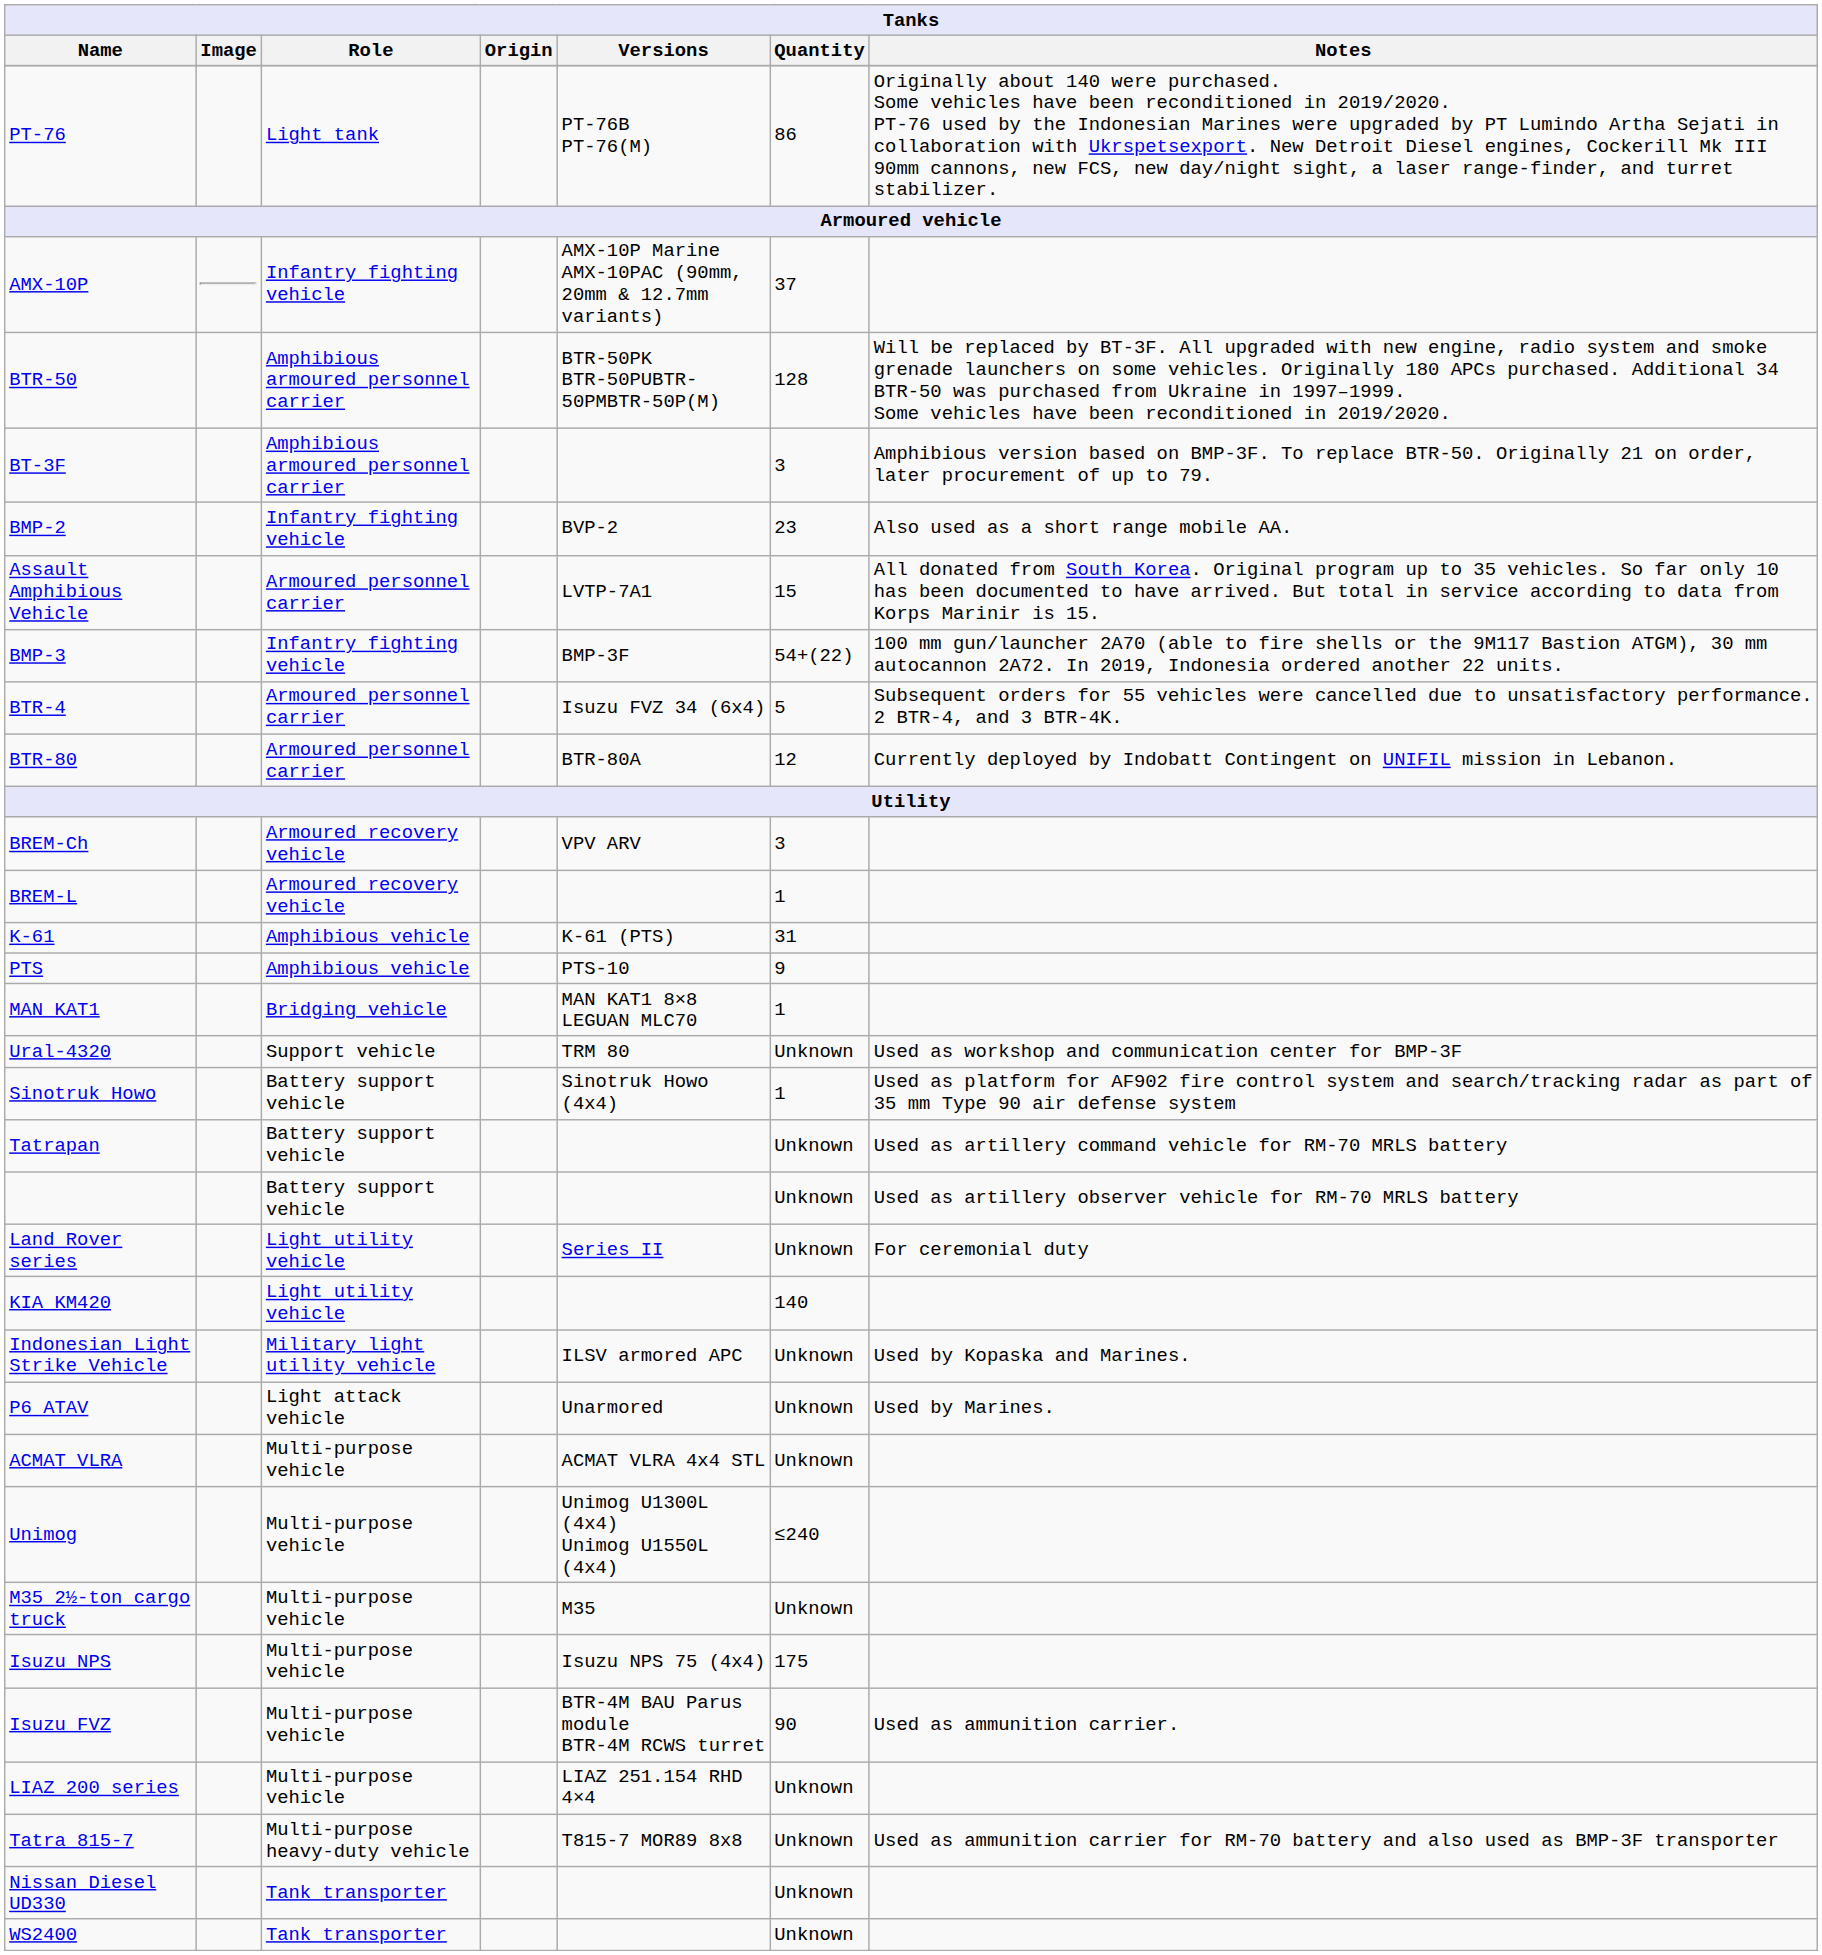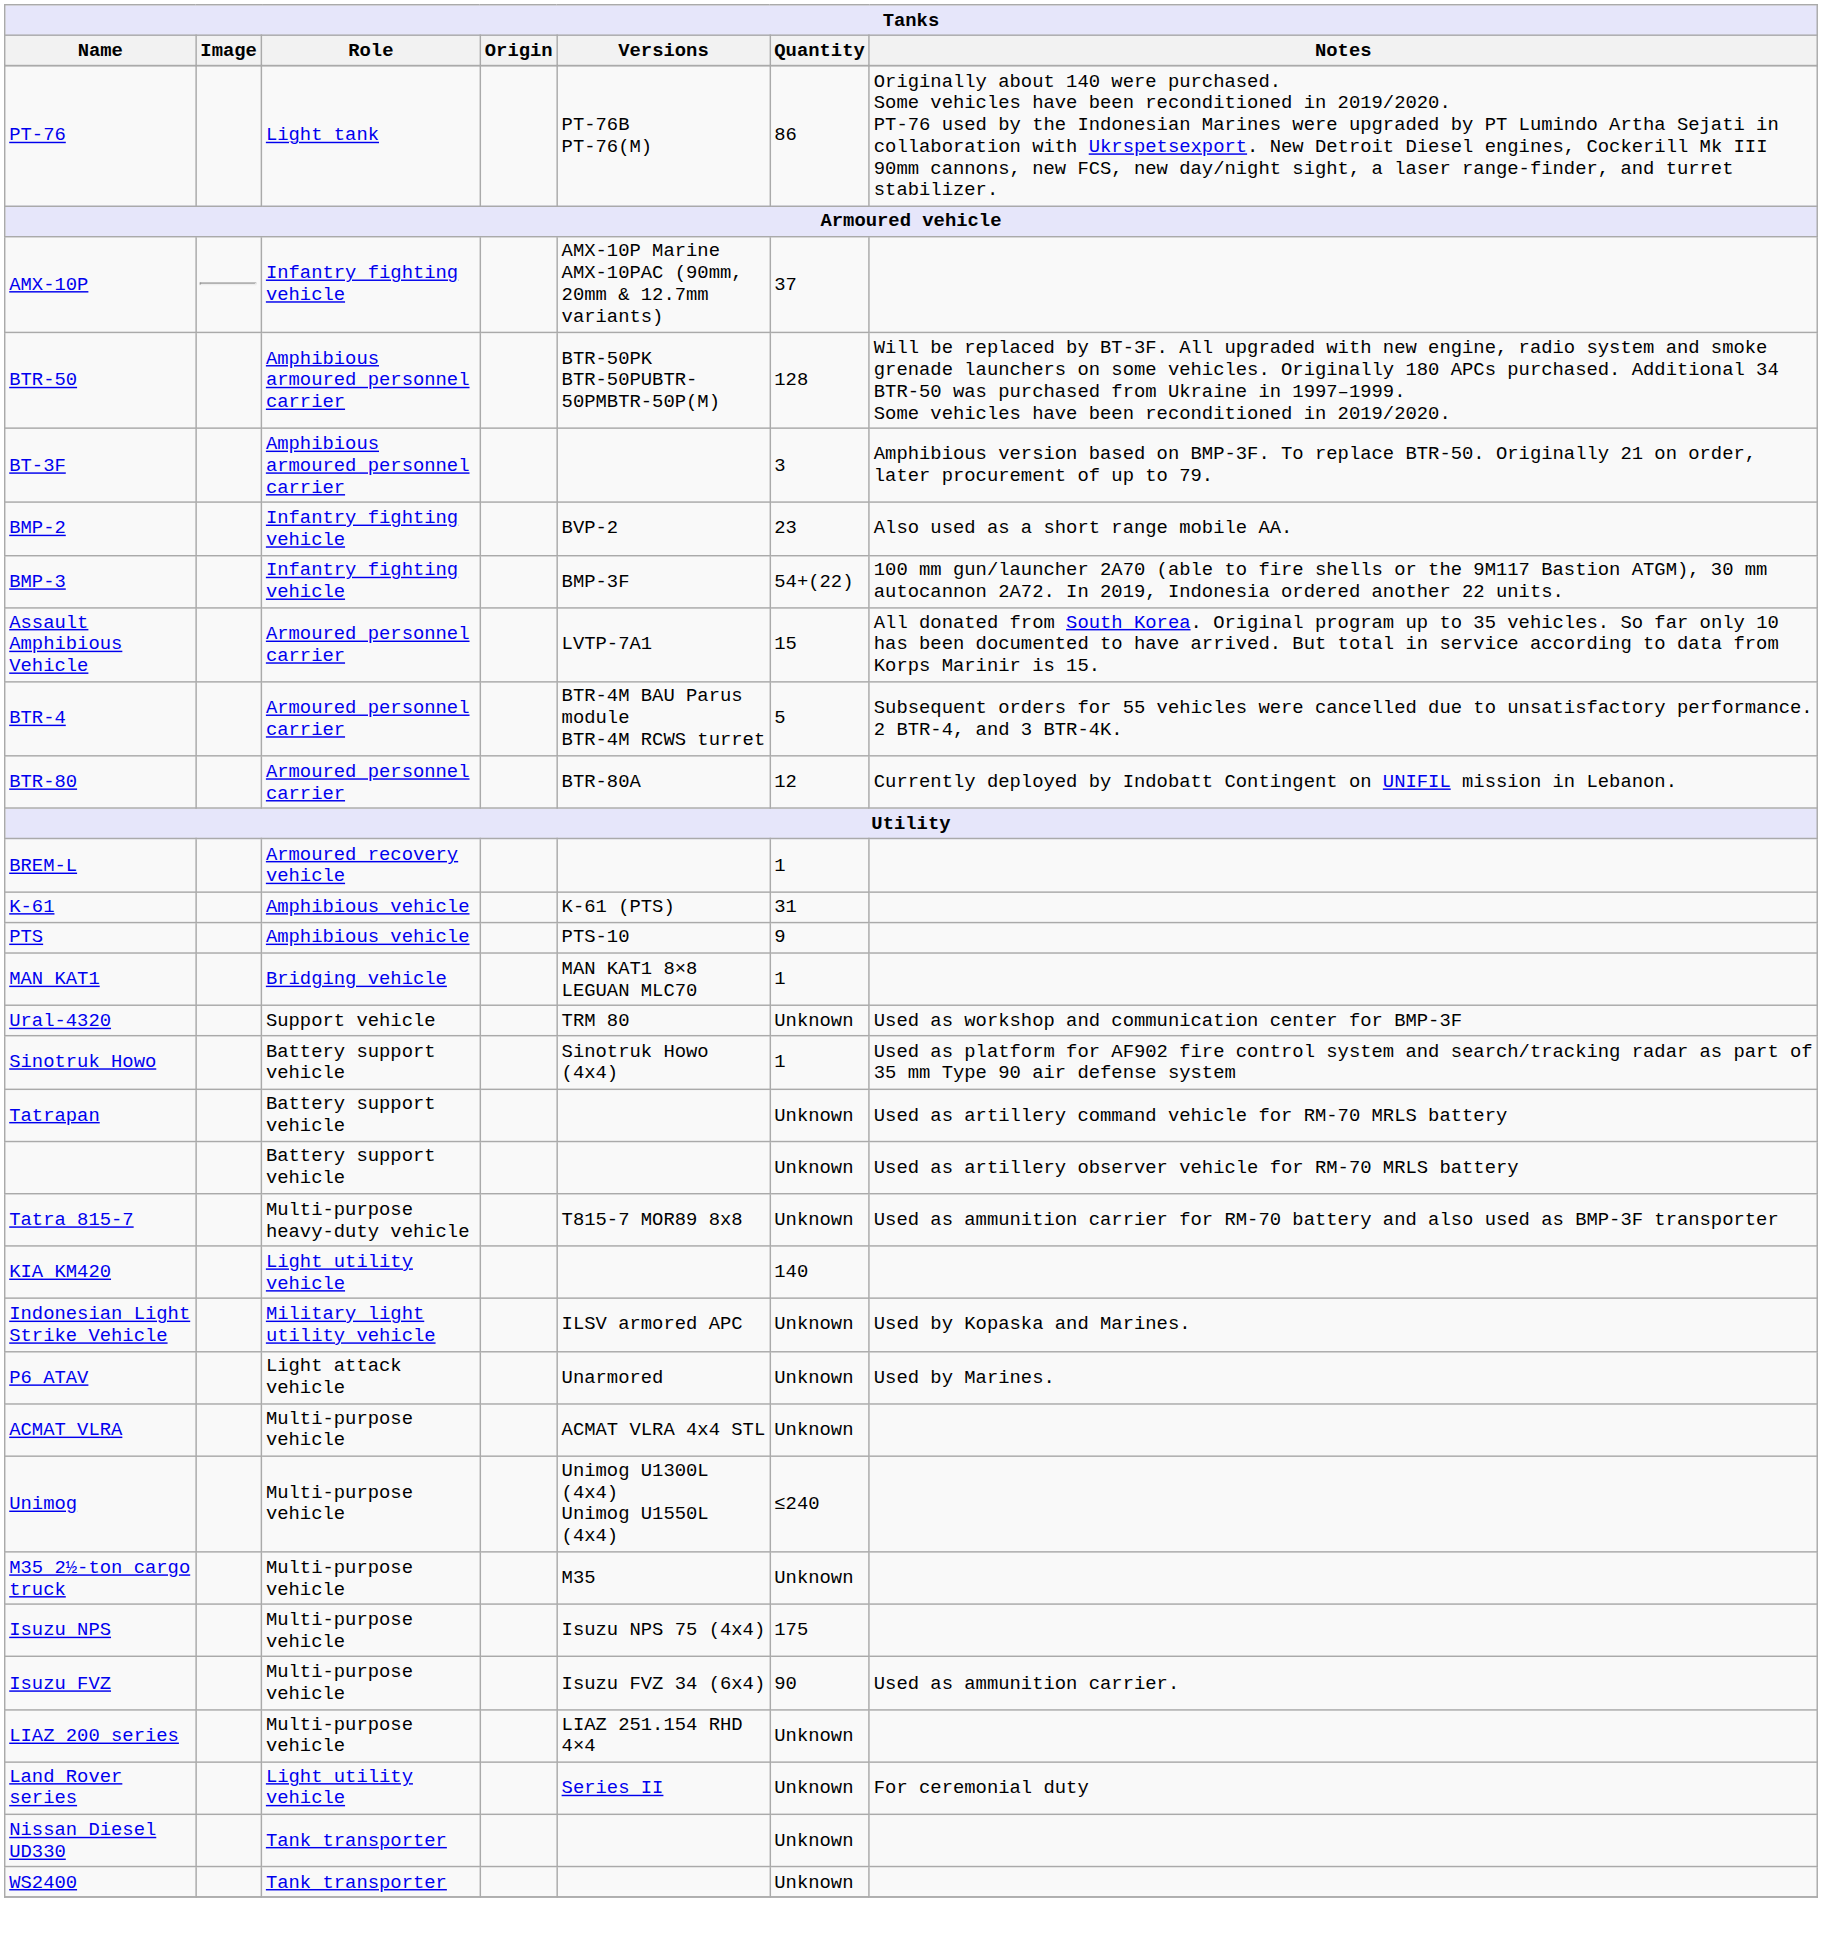rows swapped: (37, 655) <-> (66, 592)
(663, 708) Isuzu FVZ 34 (6x4) -> (663, 719) BTR-4M BAU Parus module BTR-4M RCWS turret
- row: (49, 844)
rows swapped: (66, 1251) <-> (71, 1841)
(663, 1725) BTR-4M BAU Parus module BTR-4M RCWS turret -> (663, 1683) Isuzu FVZ 34 (6x4)
